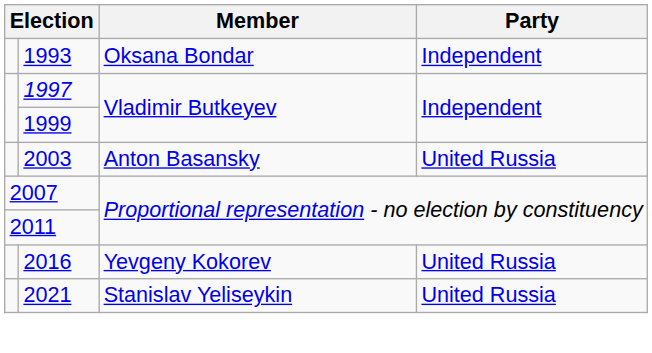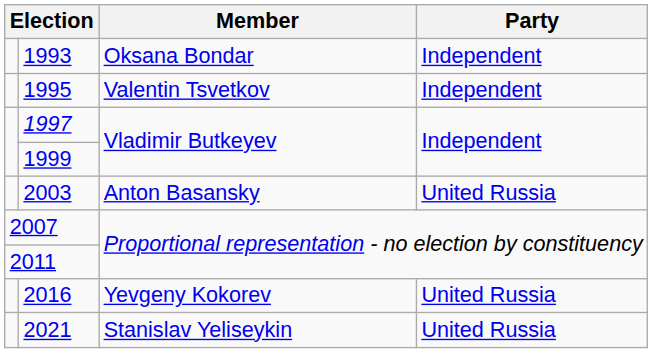+ row: (47, 90)
